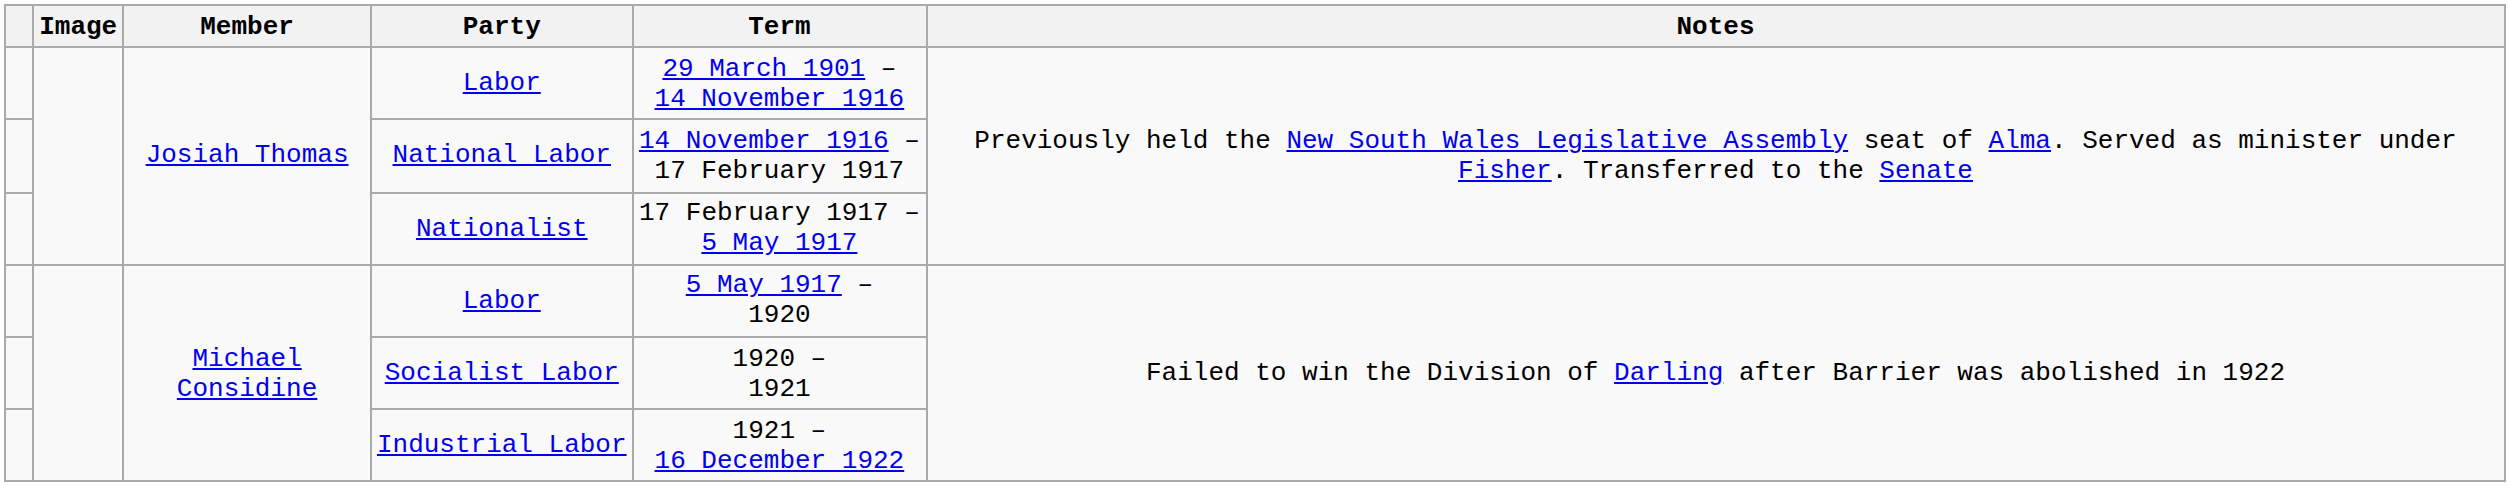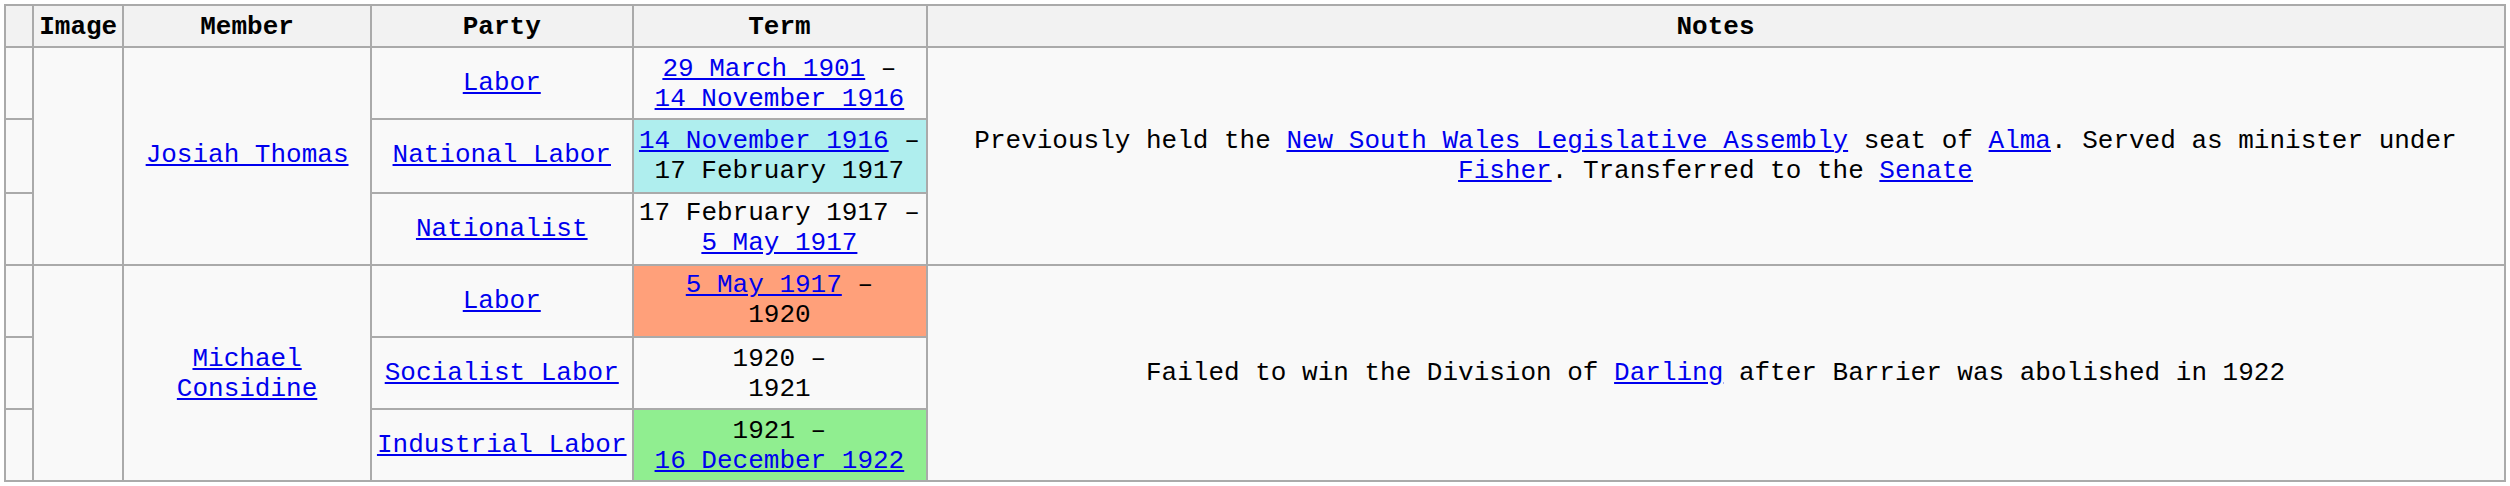(779, 156) no background -> (779, 156) paleturquoise background
(779, 301) no background -> (779, 301) lightsalmon background
(779, 445) no background -> (779, 445) lightgreen background
